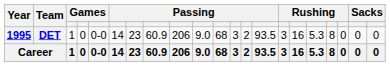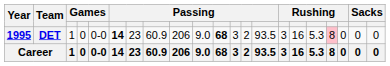(118, 35) normal -> (118, 35) bold
(221, 35) normal -> (221, 35) bold
(332, 35) no background -> (332, 35) pink background
